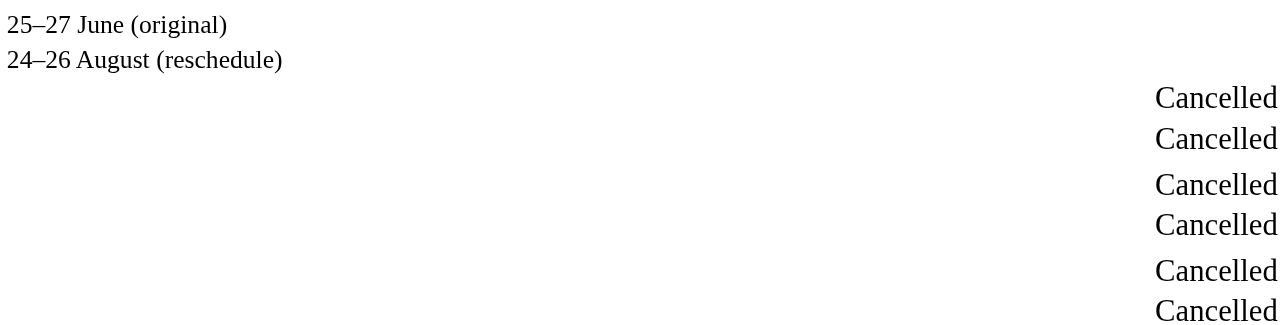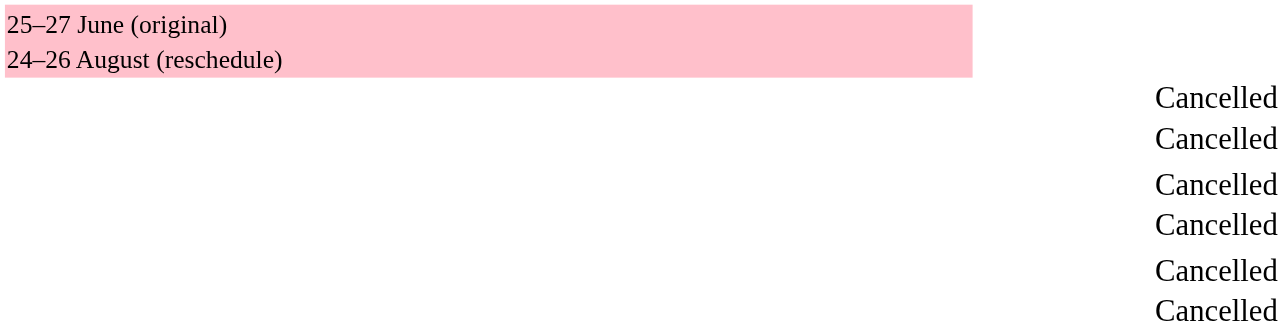(145, 42) no background -> (145, 42) pink background
